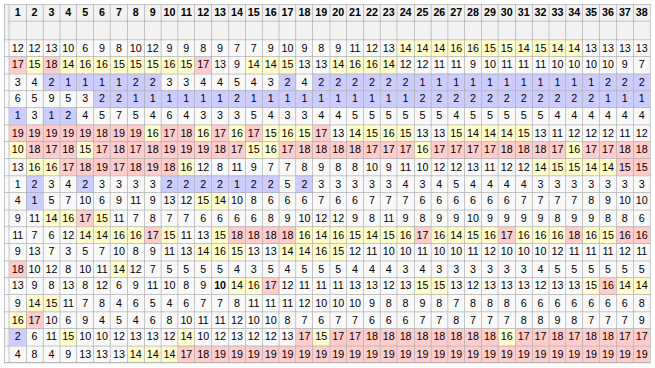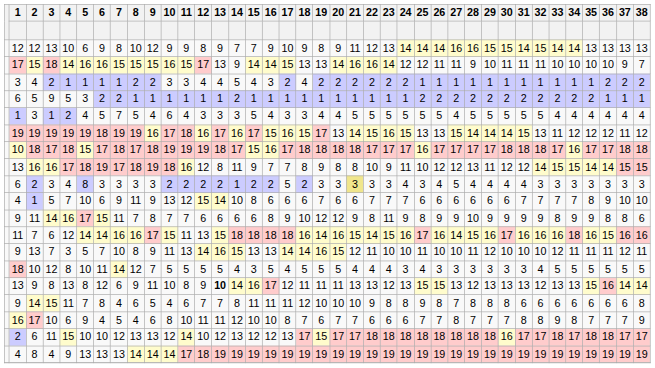(18, 184) 1 -> (18, 184) 6
(85, 184) 2 -> (85, 184) 8
(355, 184) no background -> (355, 184) khaki background
